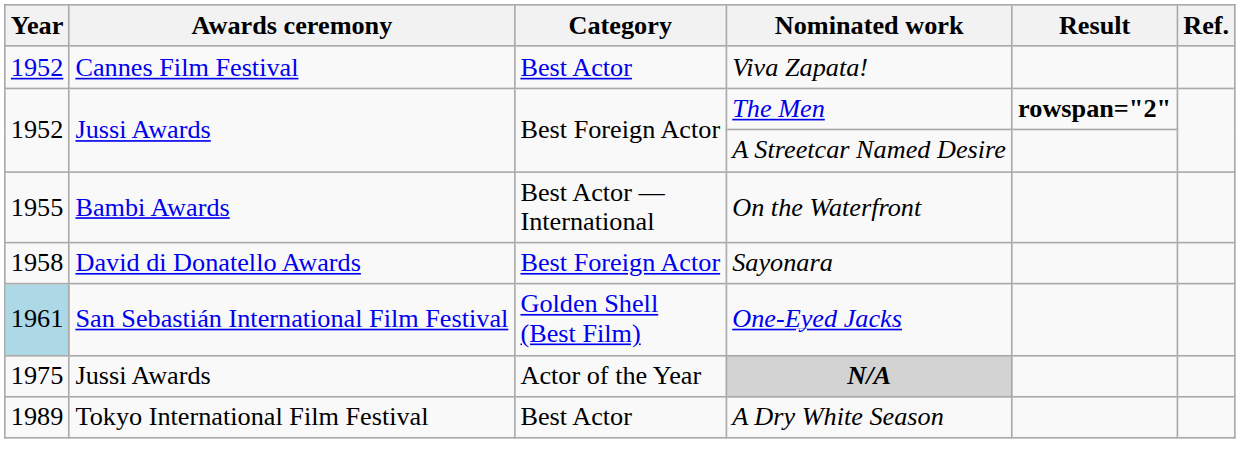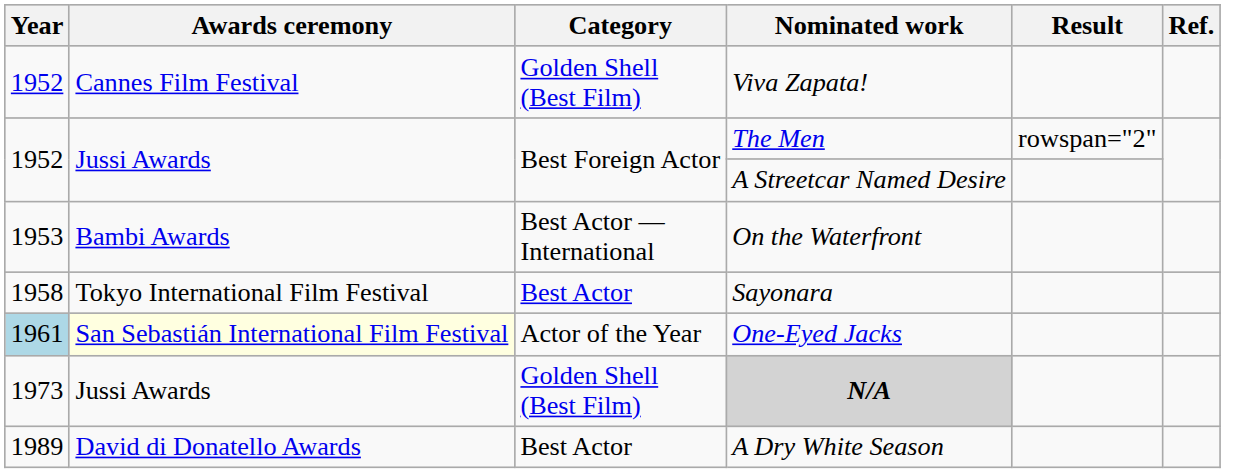(576, 66) Best Actor -> (589, 81) Golden Shell (Best Film)
(1095, 108) bold -> (1087, 138) normal
(37, 206) 1955 -> (37, 236) 1953
(218, 262) David di Donatello Awards -> (252, 292) Tokyo International Film Festival
(620, 262) Best Foreign Actor -> (576, 292) Best Actor
(292, 319) no background -> (292, 334) lightyellow background
(589, 319) Golden Shell (Best Film) -> (611, 334) Actor of the Year
(37, 375) 1975 -> (37, 390) 1973
(611, 375) Actor of the Year -> (589, 390) Golden Shell (Best Film)
(252, 417) Tokyo International Film Festival -> (218, 446) David di Donatello Awards
